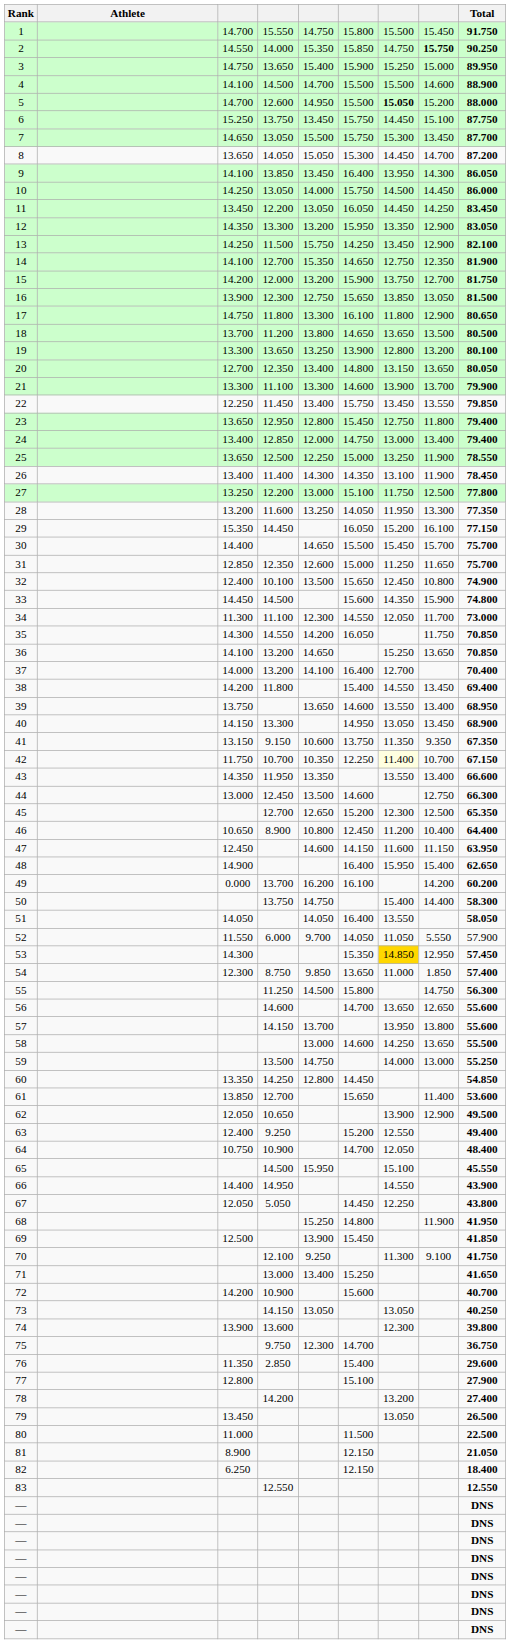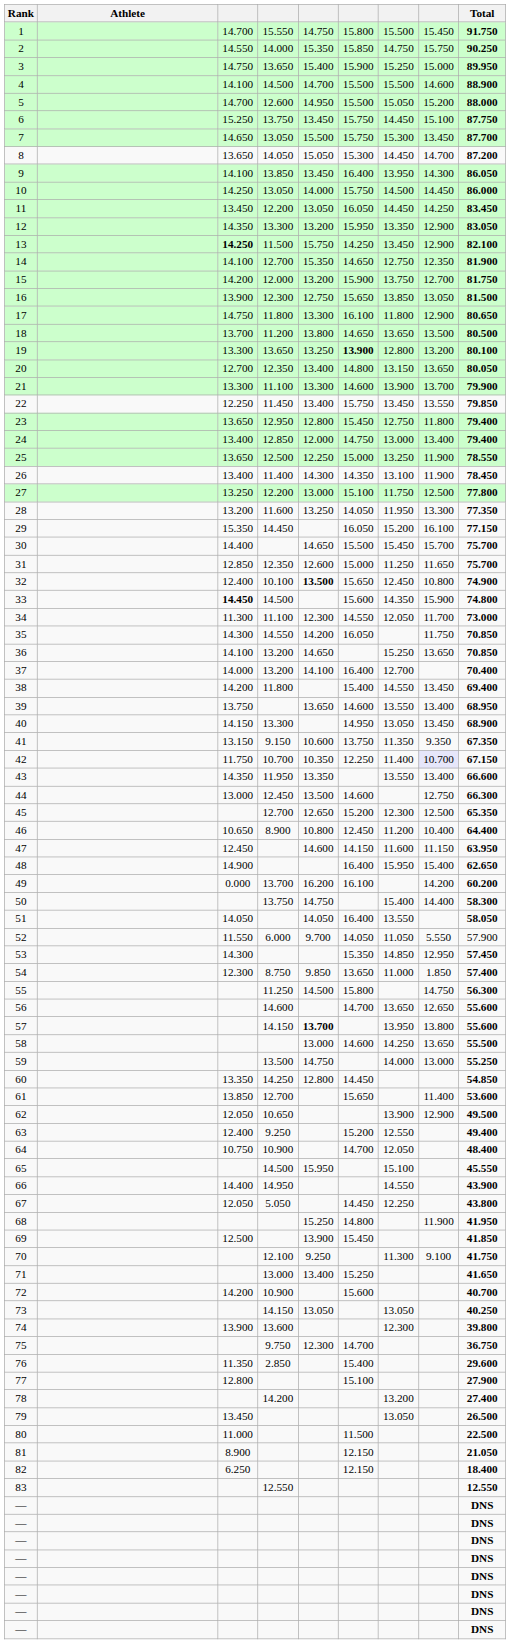(439, 48) bold -> (439, 48) normal
(398, 102) bold -> (398, 102) normal
(238, 244) normal -> (238, 244) bold
(358, 350) normal -> (358, 350) bold
(318, 581) normal -> (318, 581) bold
(238, 599) normal -> (238, 599) bold
(398, 759) lightyellow background -> (398, 759) no background
(439, 759) no background -> (439, 759) lavender background
(398, 954) gold background -> (398, 954) no background
(318, 1025) normal -> (318, 1025) bold
